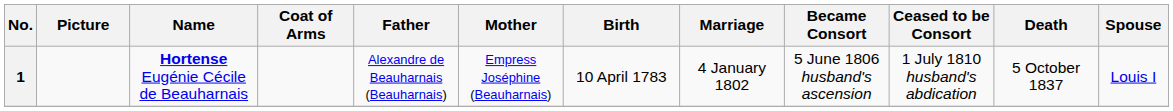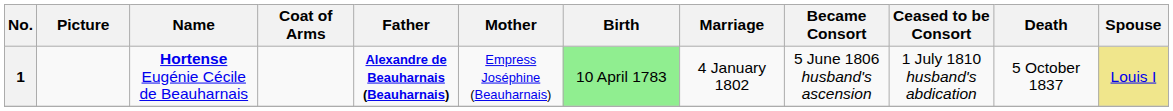(406, 77) normal -> (406, 76) bold
(621, 76) no background -> (621, 76) lightgreen background
(1133, 76) no background -> (1133, 76) khaki background
